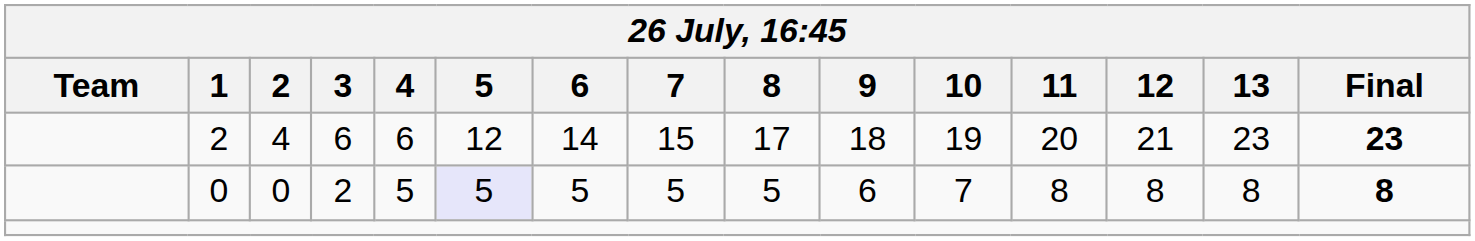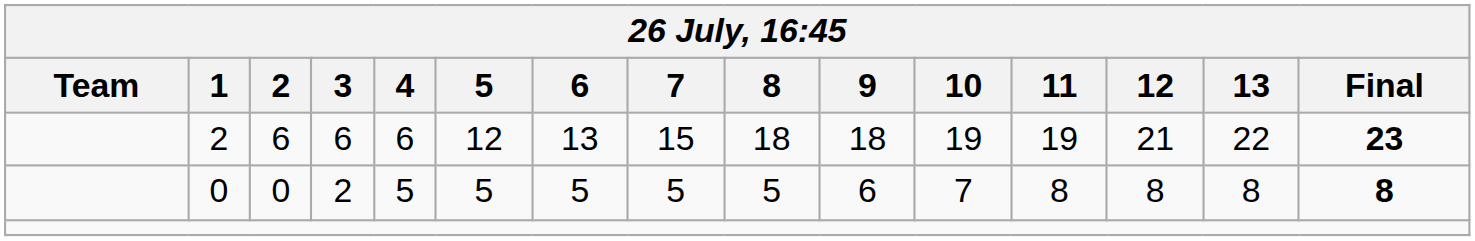(281, 138) 4 -> (281, 138) 6
(580, 138) 14 -> (580, 138) 13
(772, 138) 17 -> (772, 138) 18
(1059, 138) 20 -> (1059, 138) 19
(1251, 138) 23 -> (1251, 138) 22
(484, 191) lavender background -> (484, 191) no background
